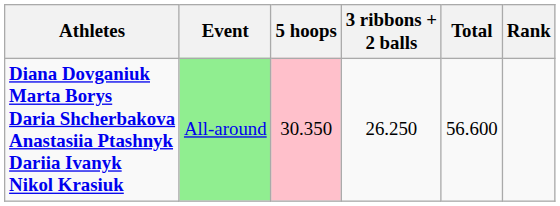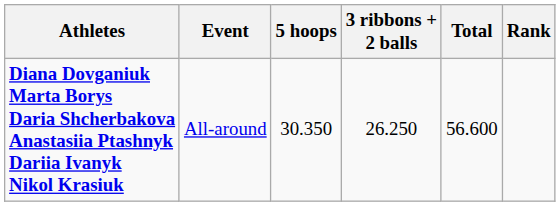(225, 129) lightgreen background -> (225, 129) no background
(306, 129) pink background -> (306, 129) no background
